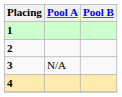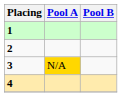(56, 65) no background -> (56, 65) gold background
